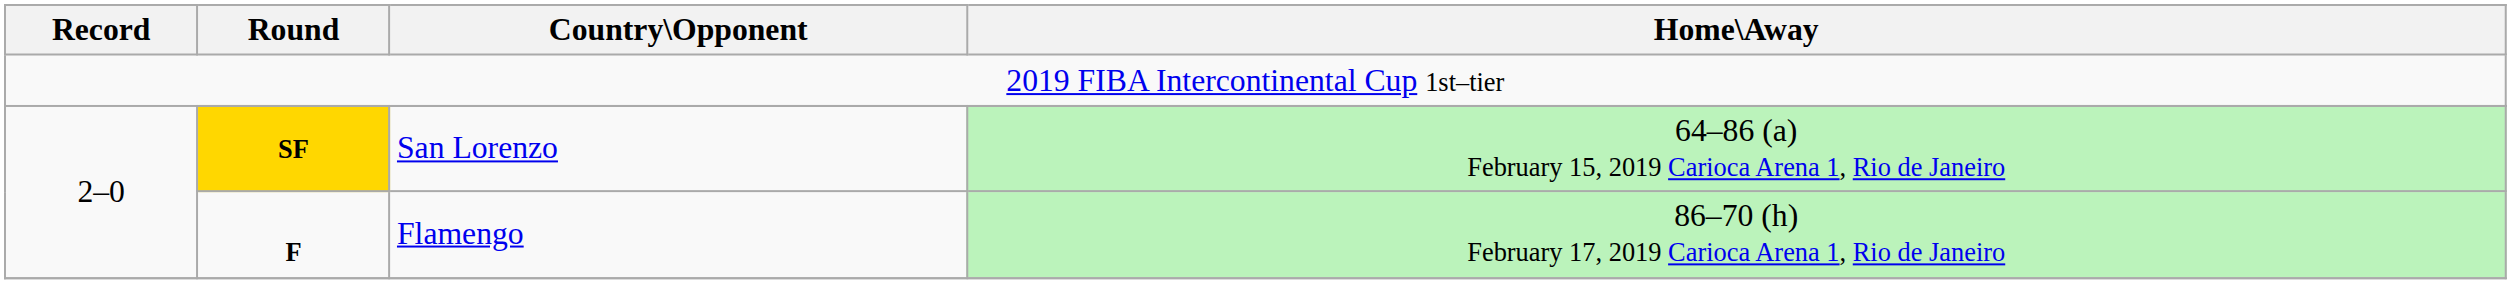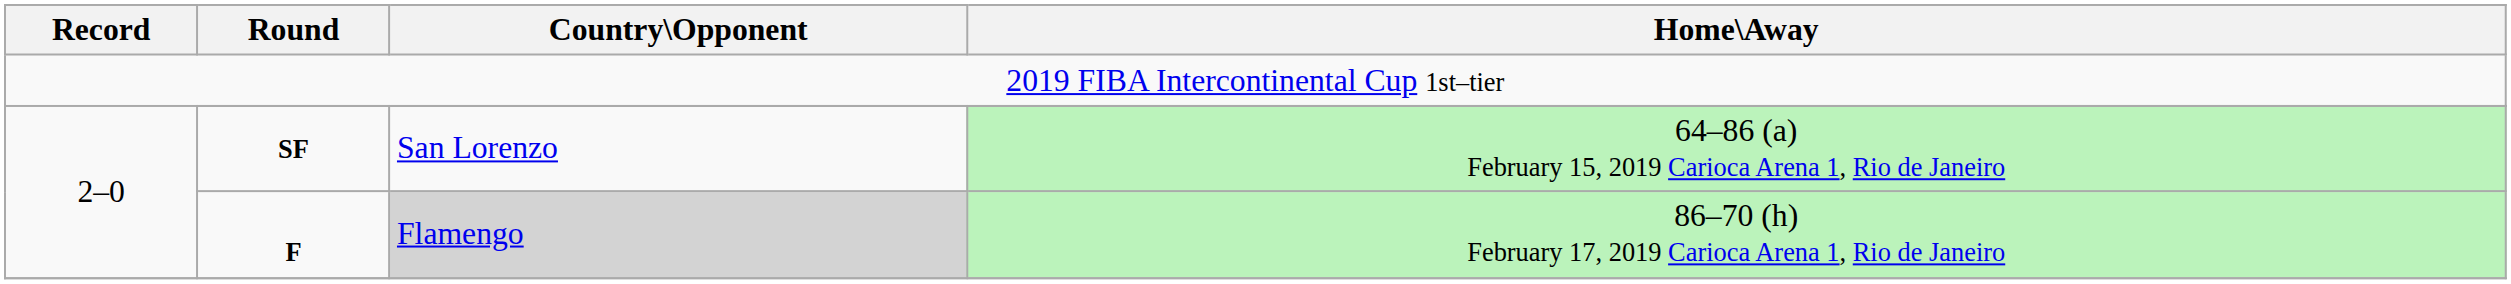(293, 149) gold background -> (293, 149) no background
(460, 233) no background -> (460, 233) lightgrey background
